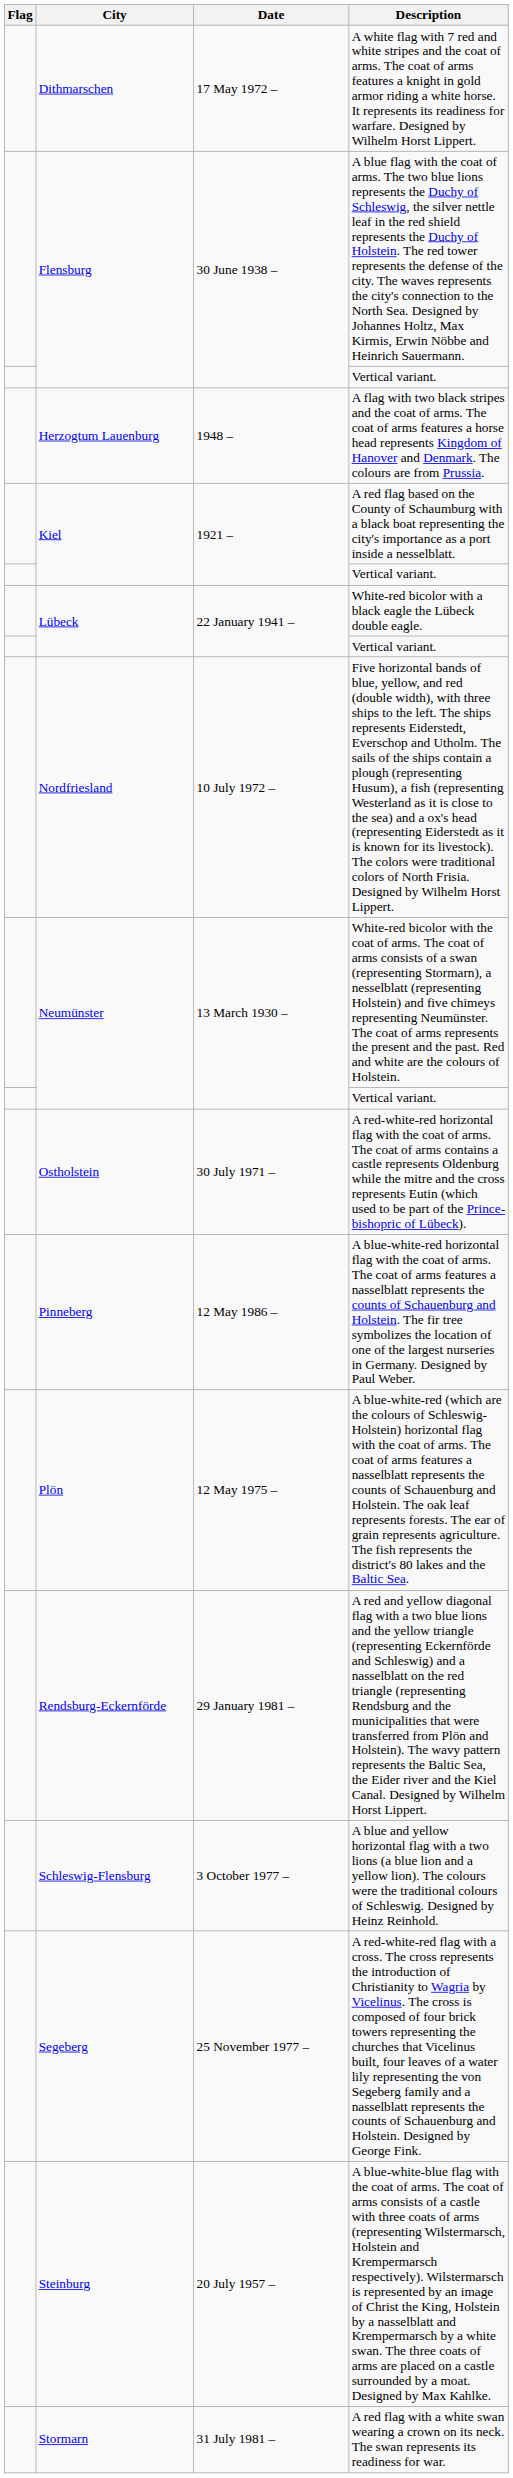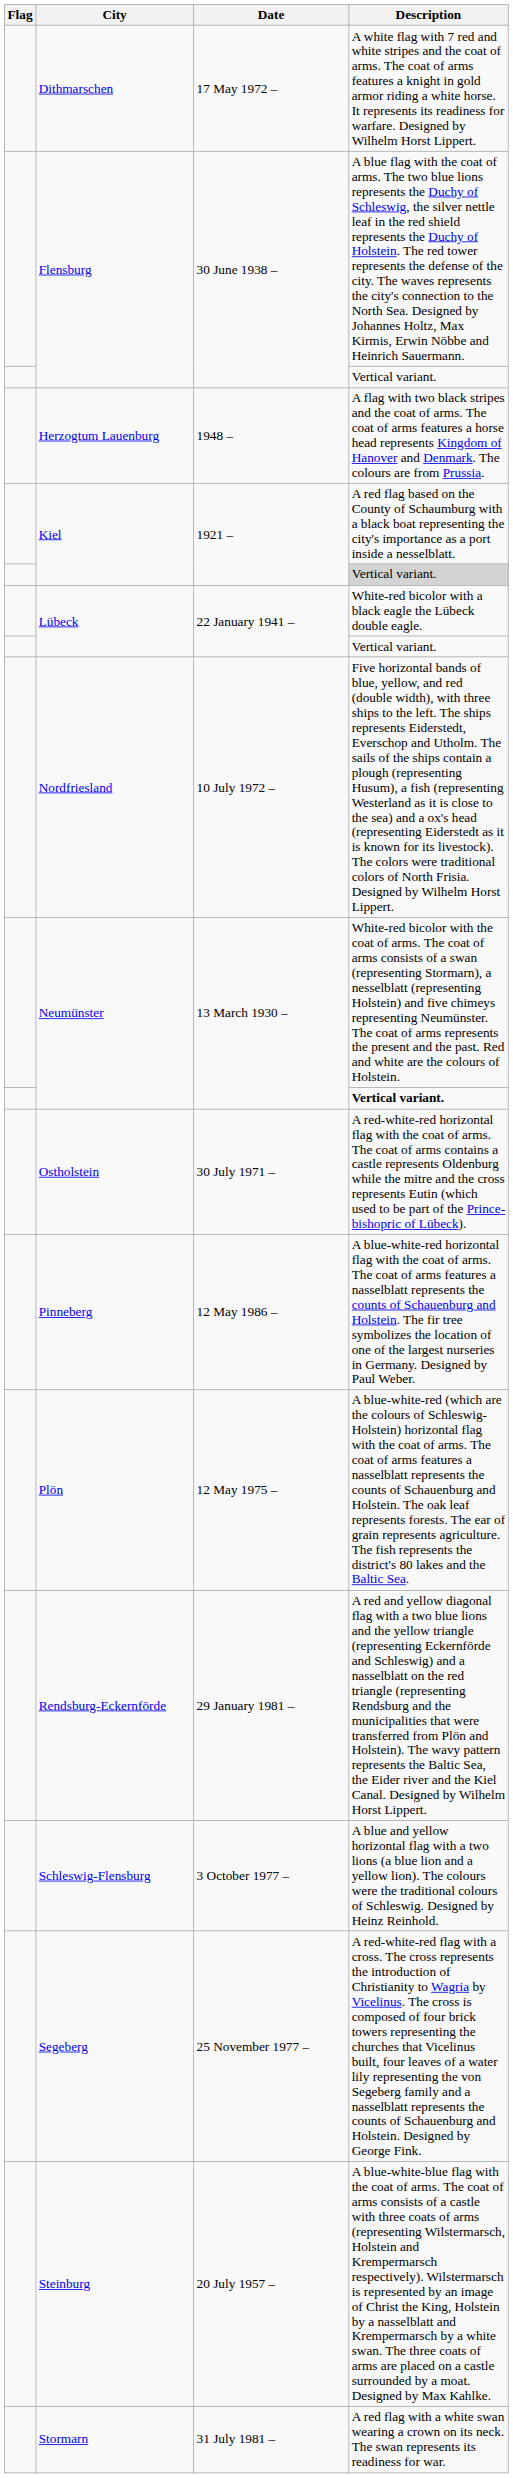(394, 574) no background -> (394, 574) lightgrey background
(394, 1098) normal -> (398, 1098) bold
